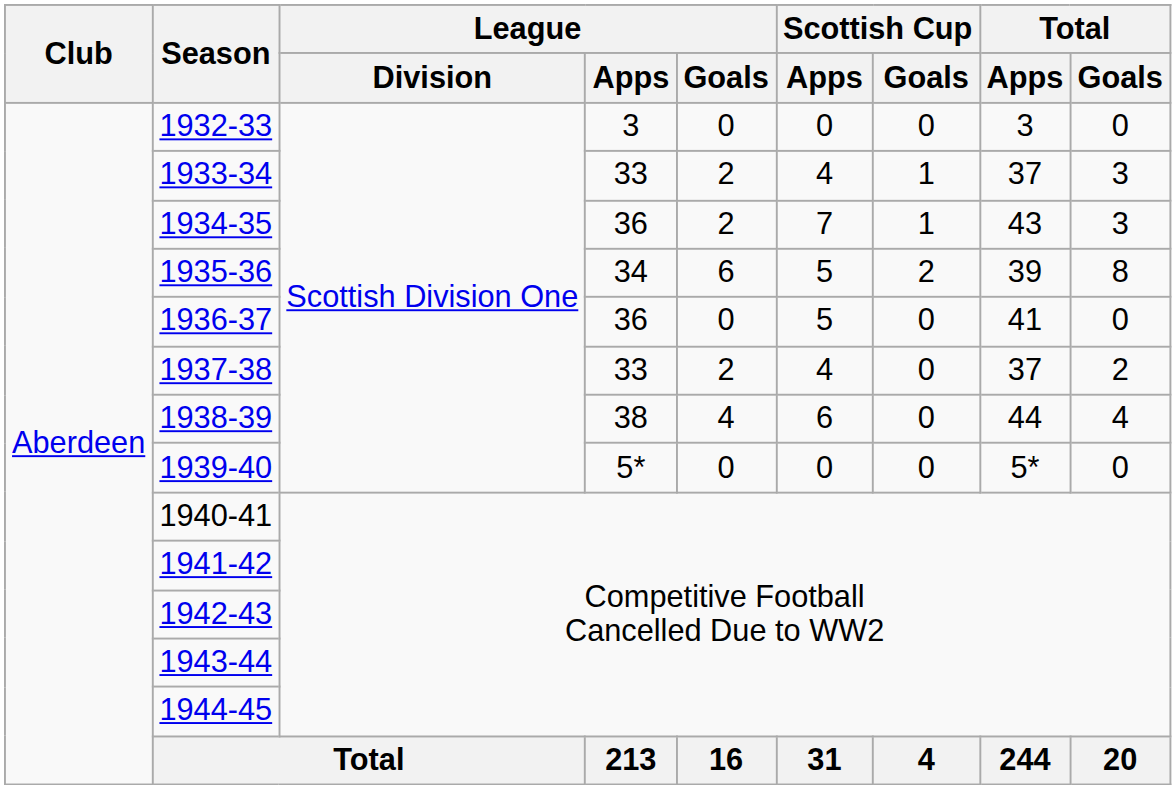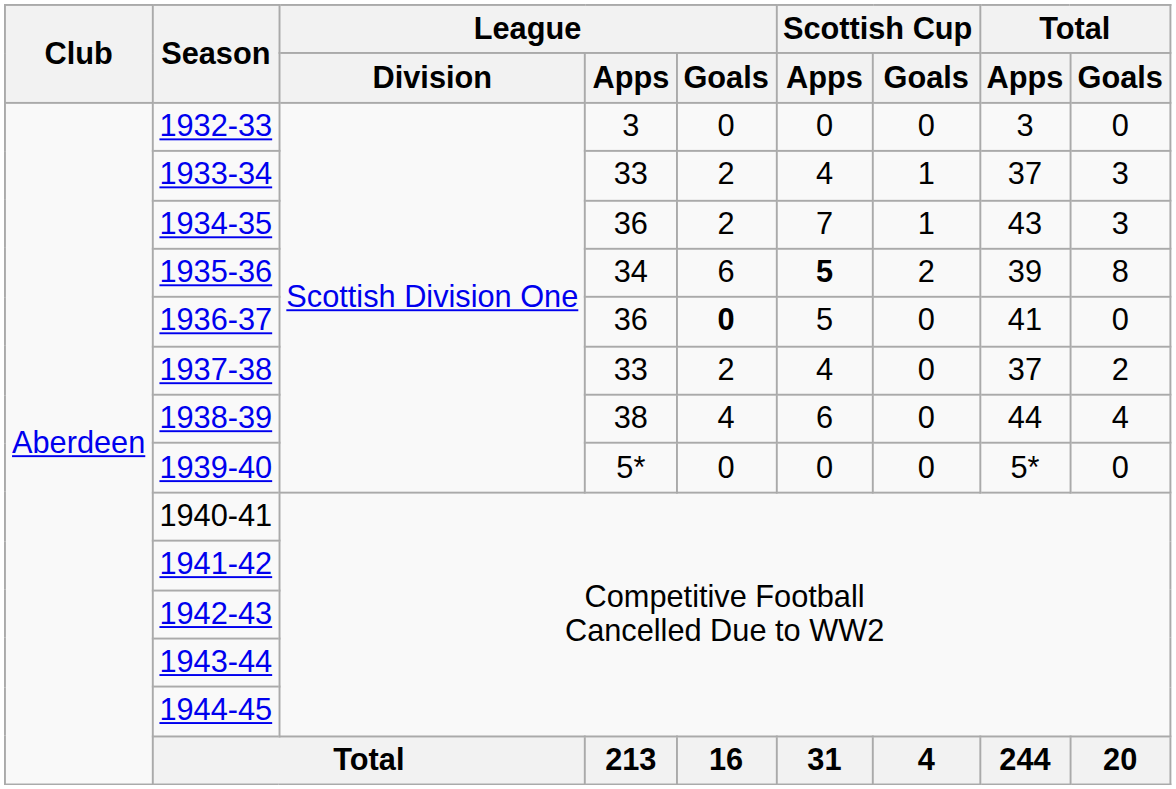(824, 272) normal -> (824, 272) bold
(726, 321) normal -> (726, 321) bold
